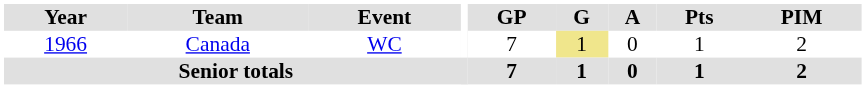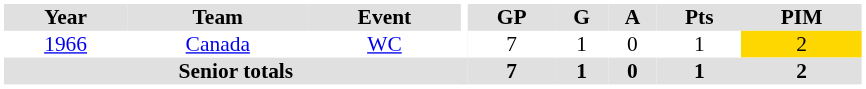(582, 44) khaki background -> (582, 44) no background
(802, 44) no background -> (802, 44) gold background
